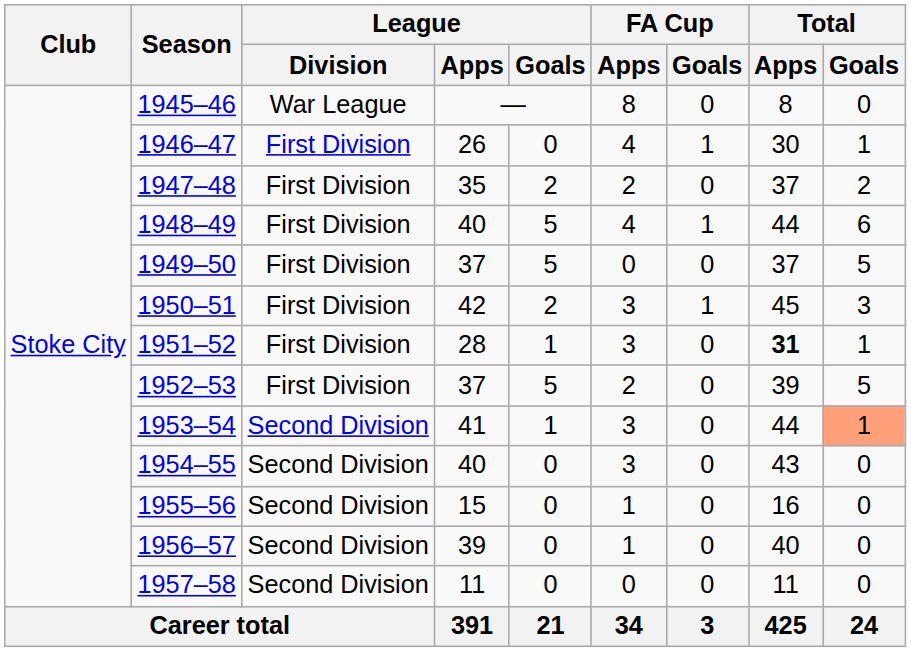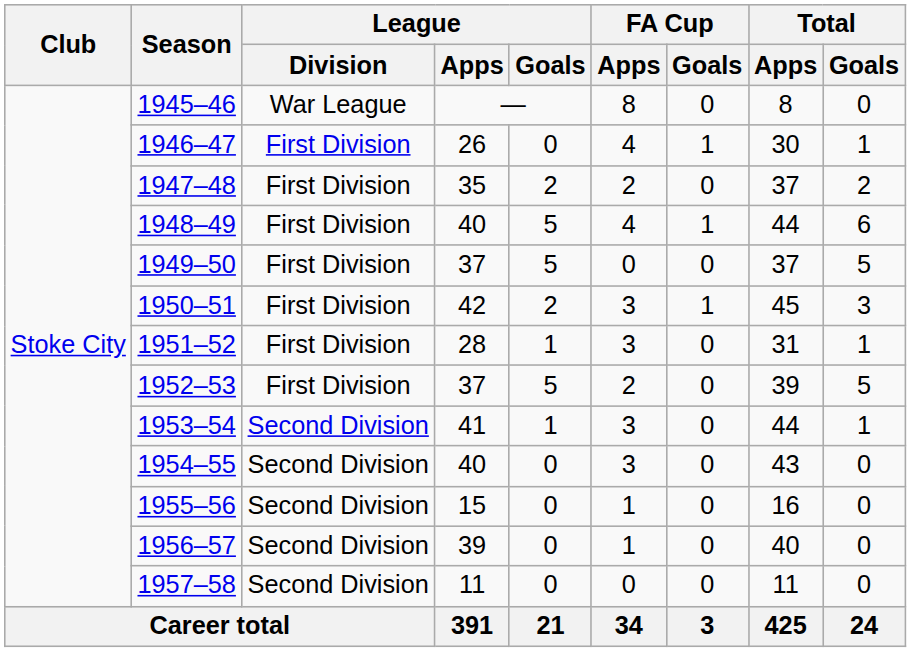(786, 345) bold -> (786, 345) normal
(864, 425) lightsalmon background -> (864, 425) no background
